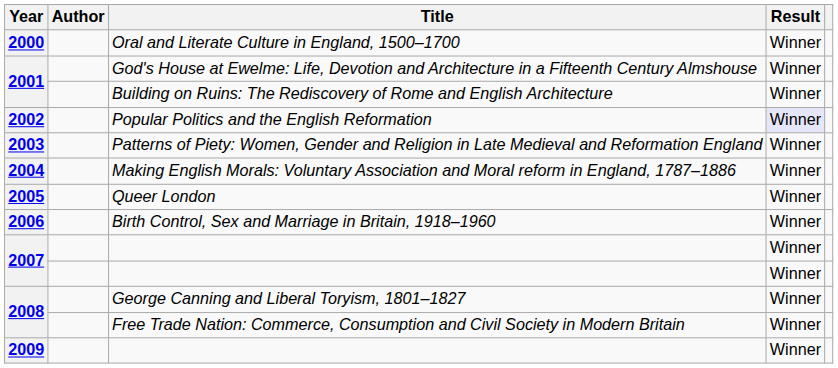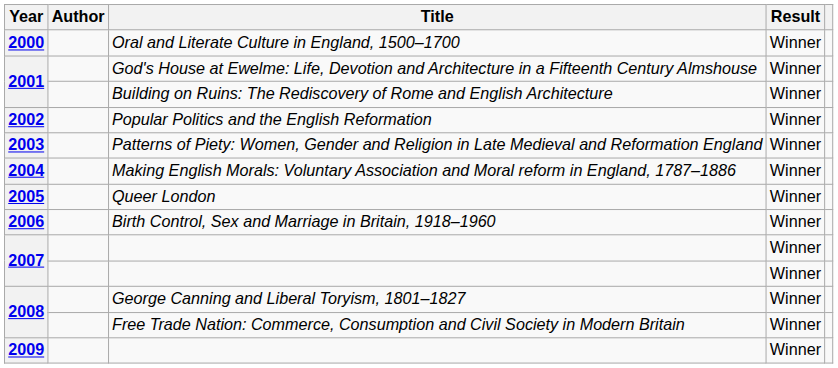(795, 119) lavender background -> (795, 119) no background
